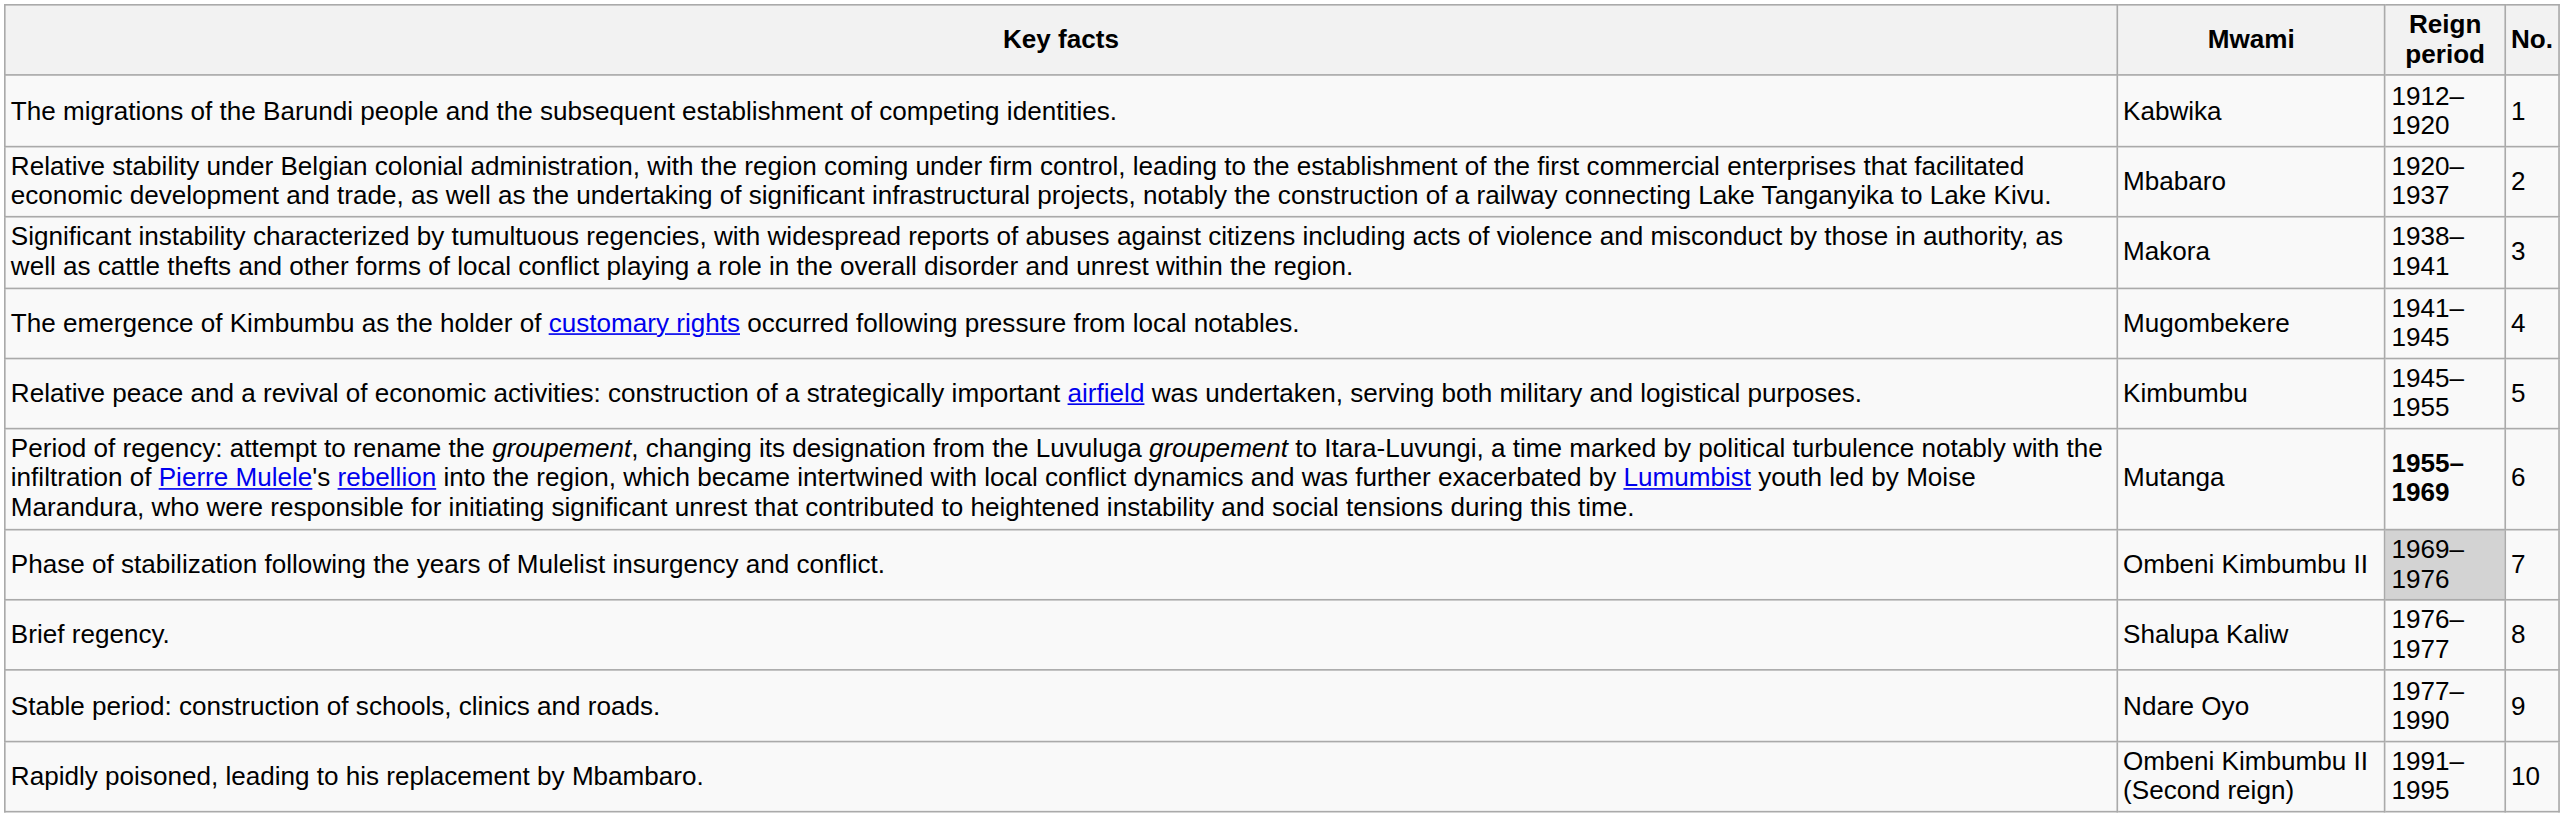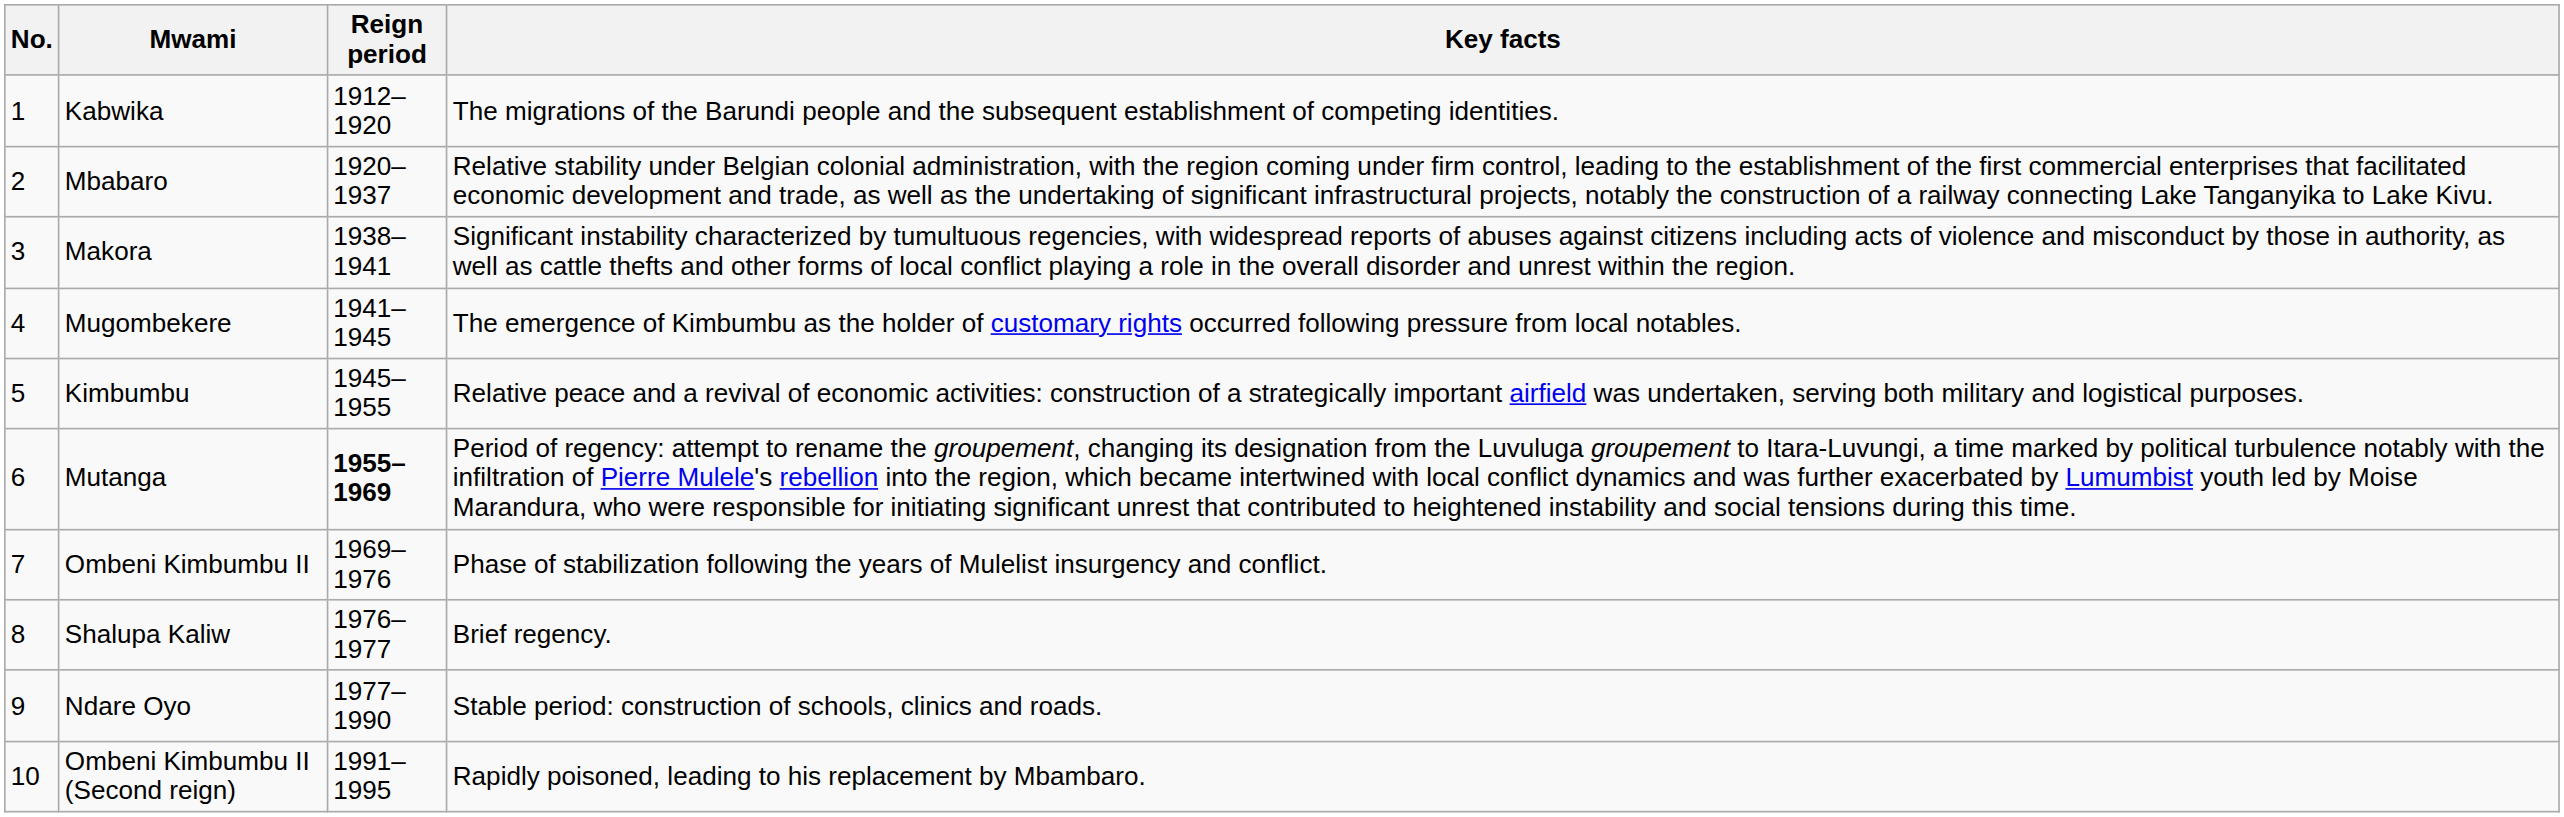columns swapped: (2532, 39) <-> (1061, 39)
(2428, 564) lightgrey background -> (370, 564) no background
